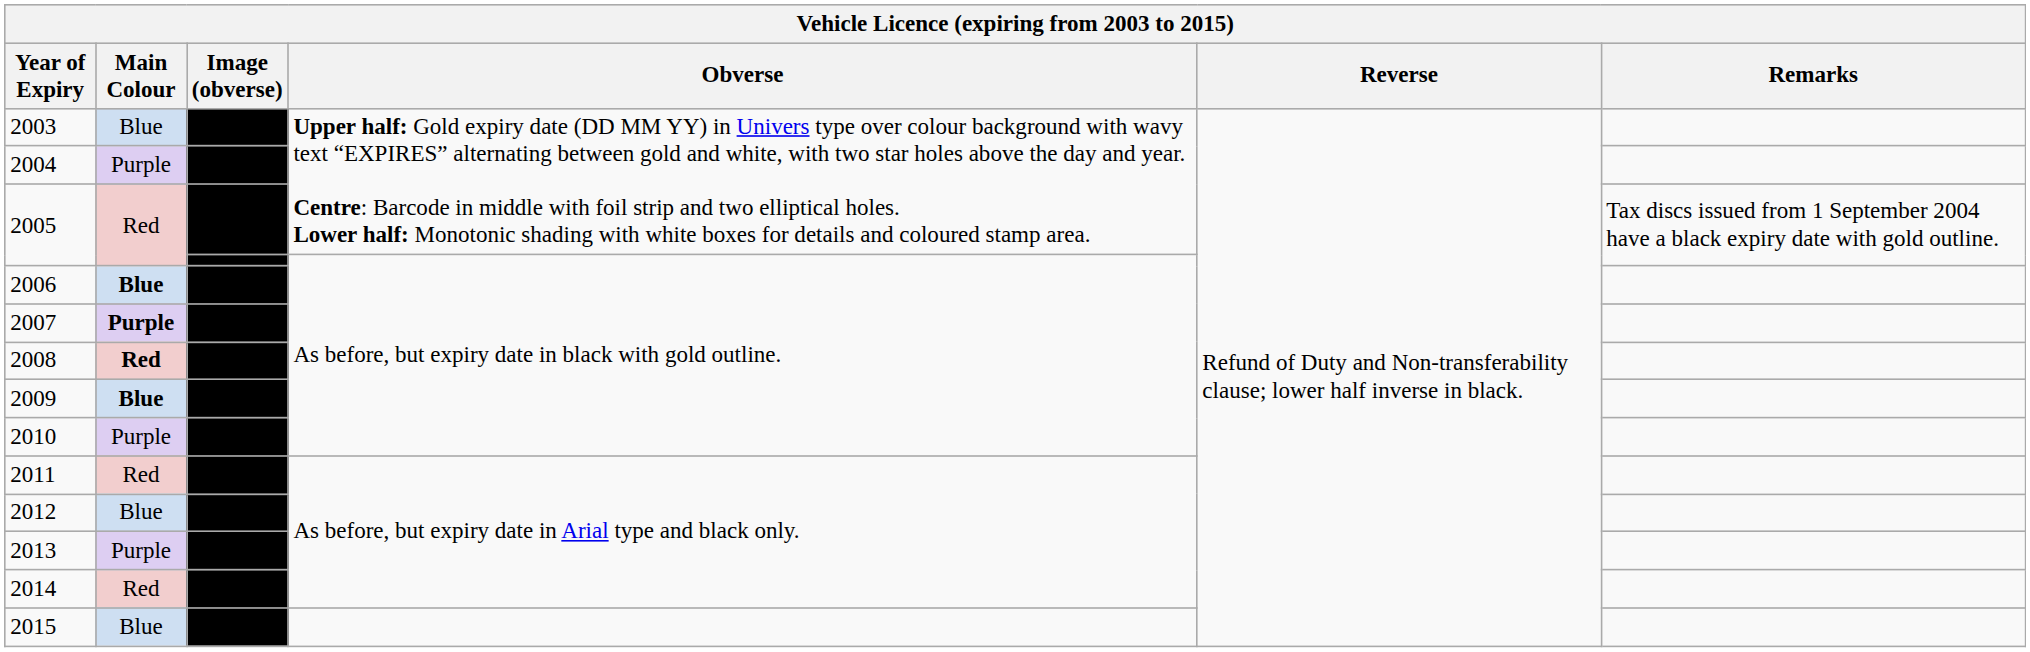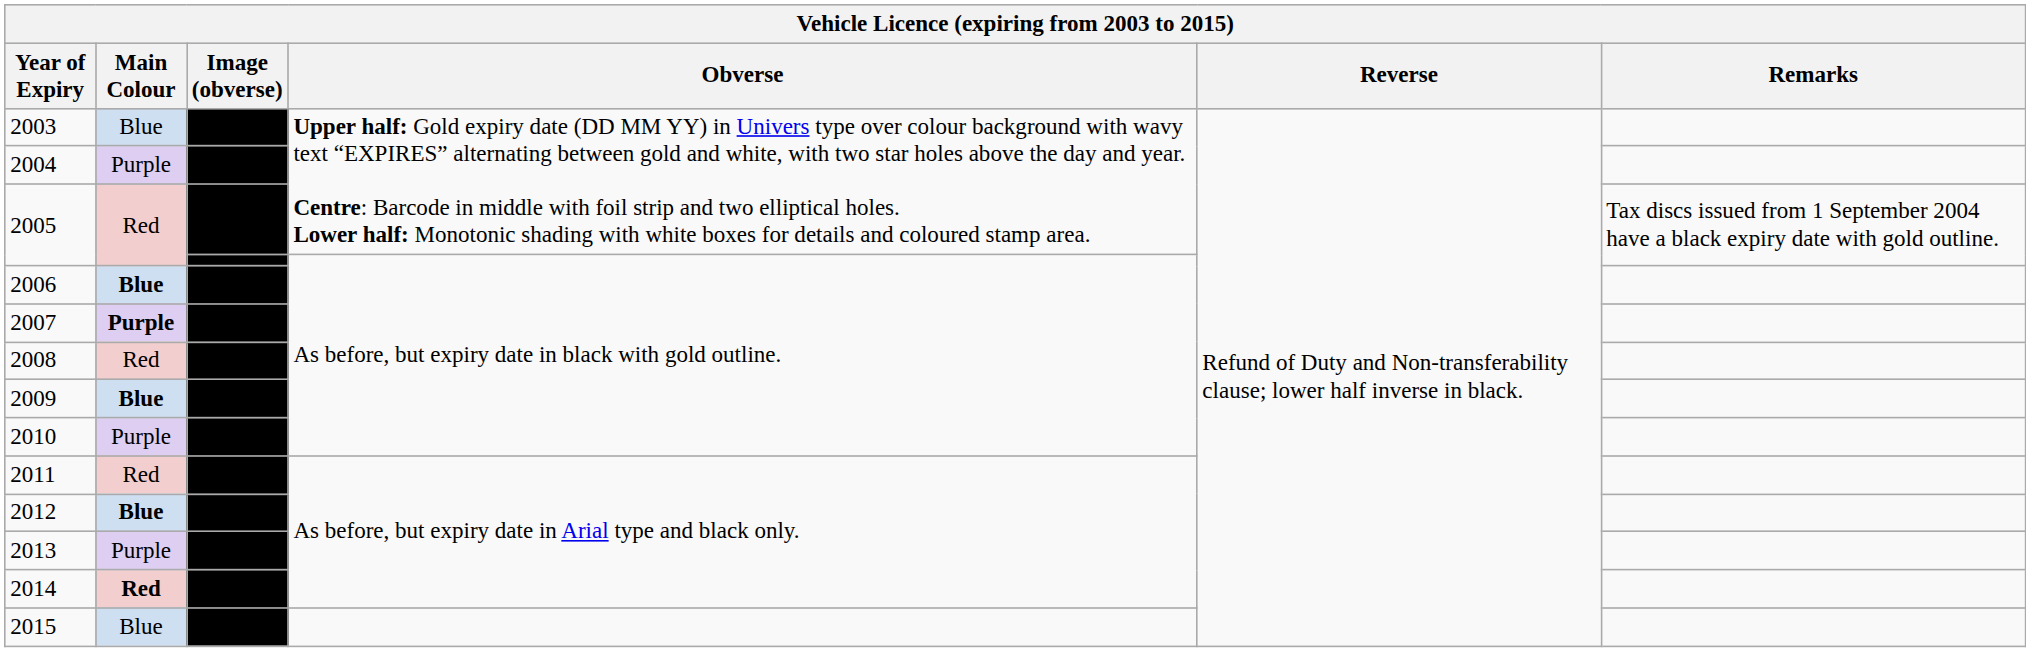(141, 360) bold -> (141, 360) normal
(141, 512) normal -> (141, 512) bold
(141, 588) normal -> (141, 588) bold
